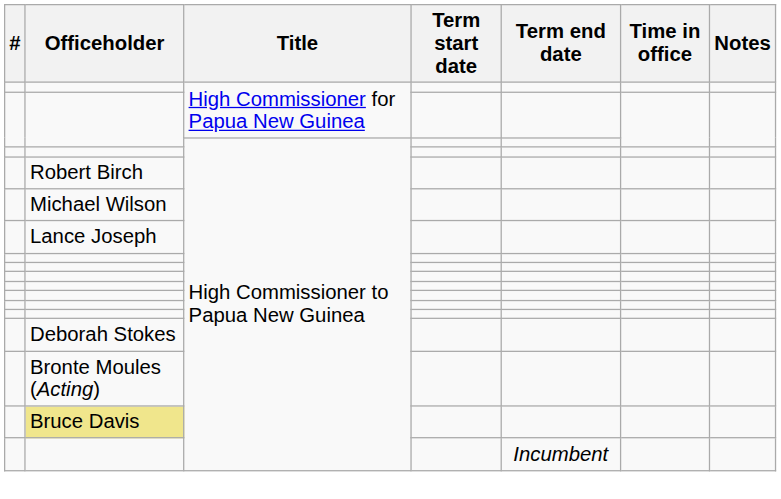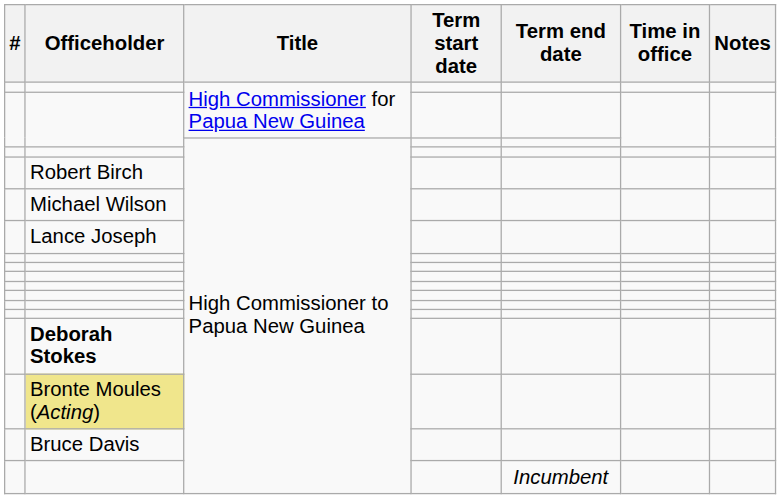(103, 334) normal -> (71, 346) bold
(96, 378) no background -> (96, 401) khaki background
(85, 421) khaki background -> (85, 444) no background
